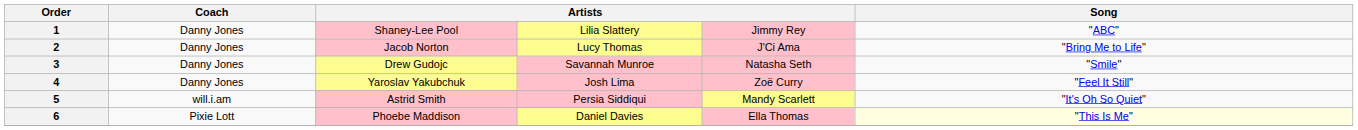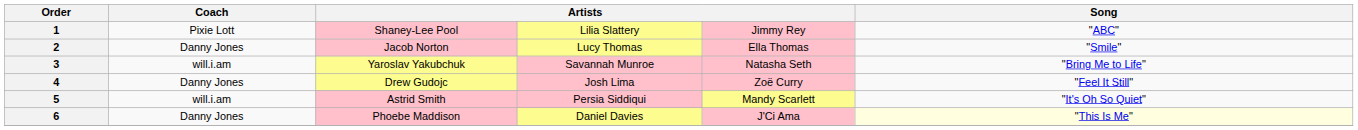(212, 30) Danny Jones -> (212, 30) Pixie Lott
(778, 47) J'Ci Ama -> (778, 47) Ella Thomas
(1104, 47) "Bring Me to Life" -> (1104, 47) "Smile"
(212, 64) Danny Jones -> (212, 64) will.i.am
(416, 64) Drew Gudojc -> (416, 64) Yaroslav Yakubchuk
(1104, 64) "Smile" -> (1104, 64) "Bring Me to Life"
(416, 82) Yaroslav Yakubchuk -> (416, 82) Drew Gudojc
(212, 116) Pixie Lott -> (212, 116) Danny Jones
(778, 116) Ella Thomas -> (778, 116) J'Ci Ama
